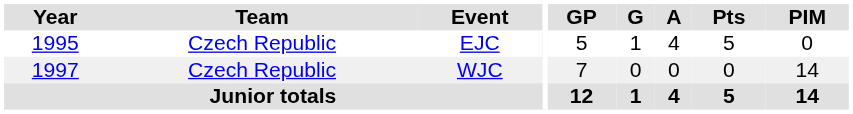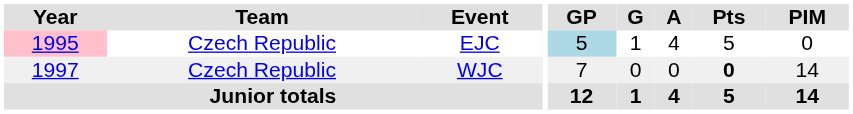(55, 43) no background -> (55, 43) pink background
(582, 43) no background -> (582, 43) lightblue background
(729, 69) normal -> (729, 69) bold
